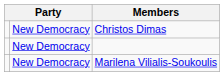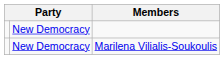- row: (130, 29)
